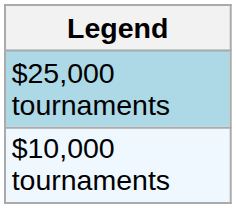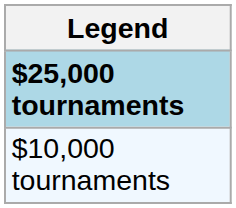(91, 89) normal -> (98, 89) bold
